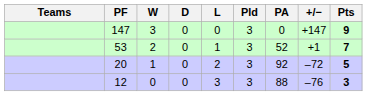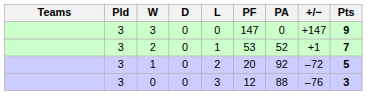columns swapped: (250, 13) <-> (121, 13)
